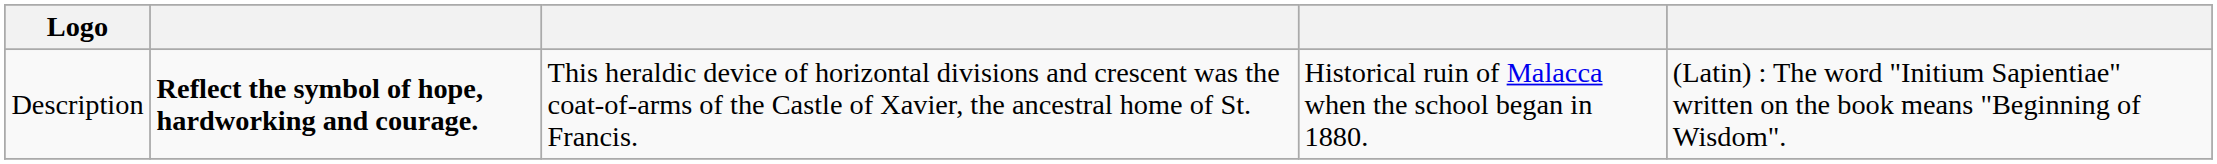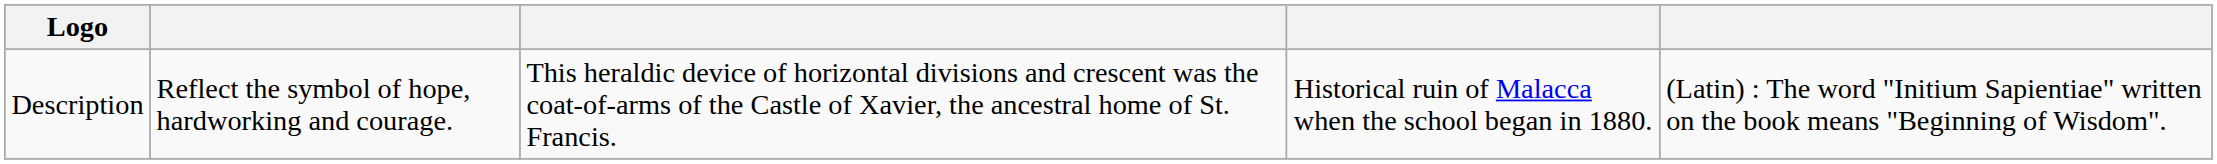(320, 103) bold -> (314, 103) normal
